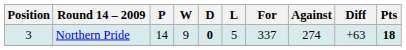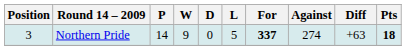(210, 34) bold -> (210, 34) normal
(267, 34) normal -> (267, 34) bold
